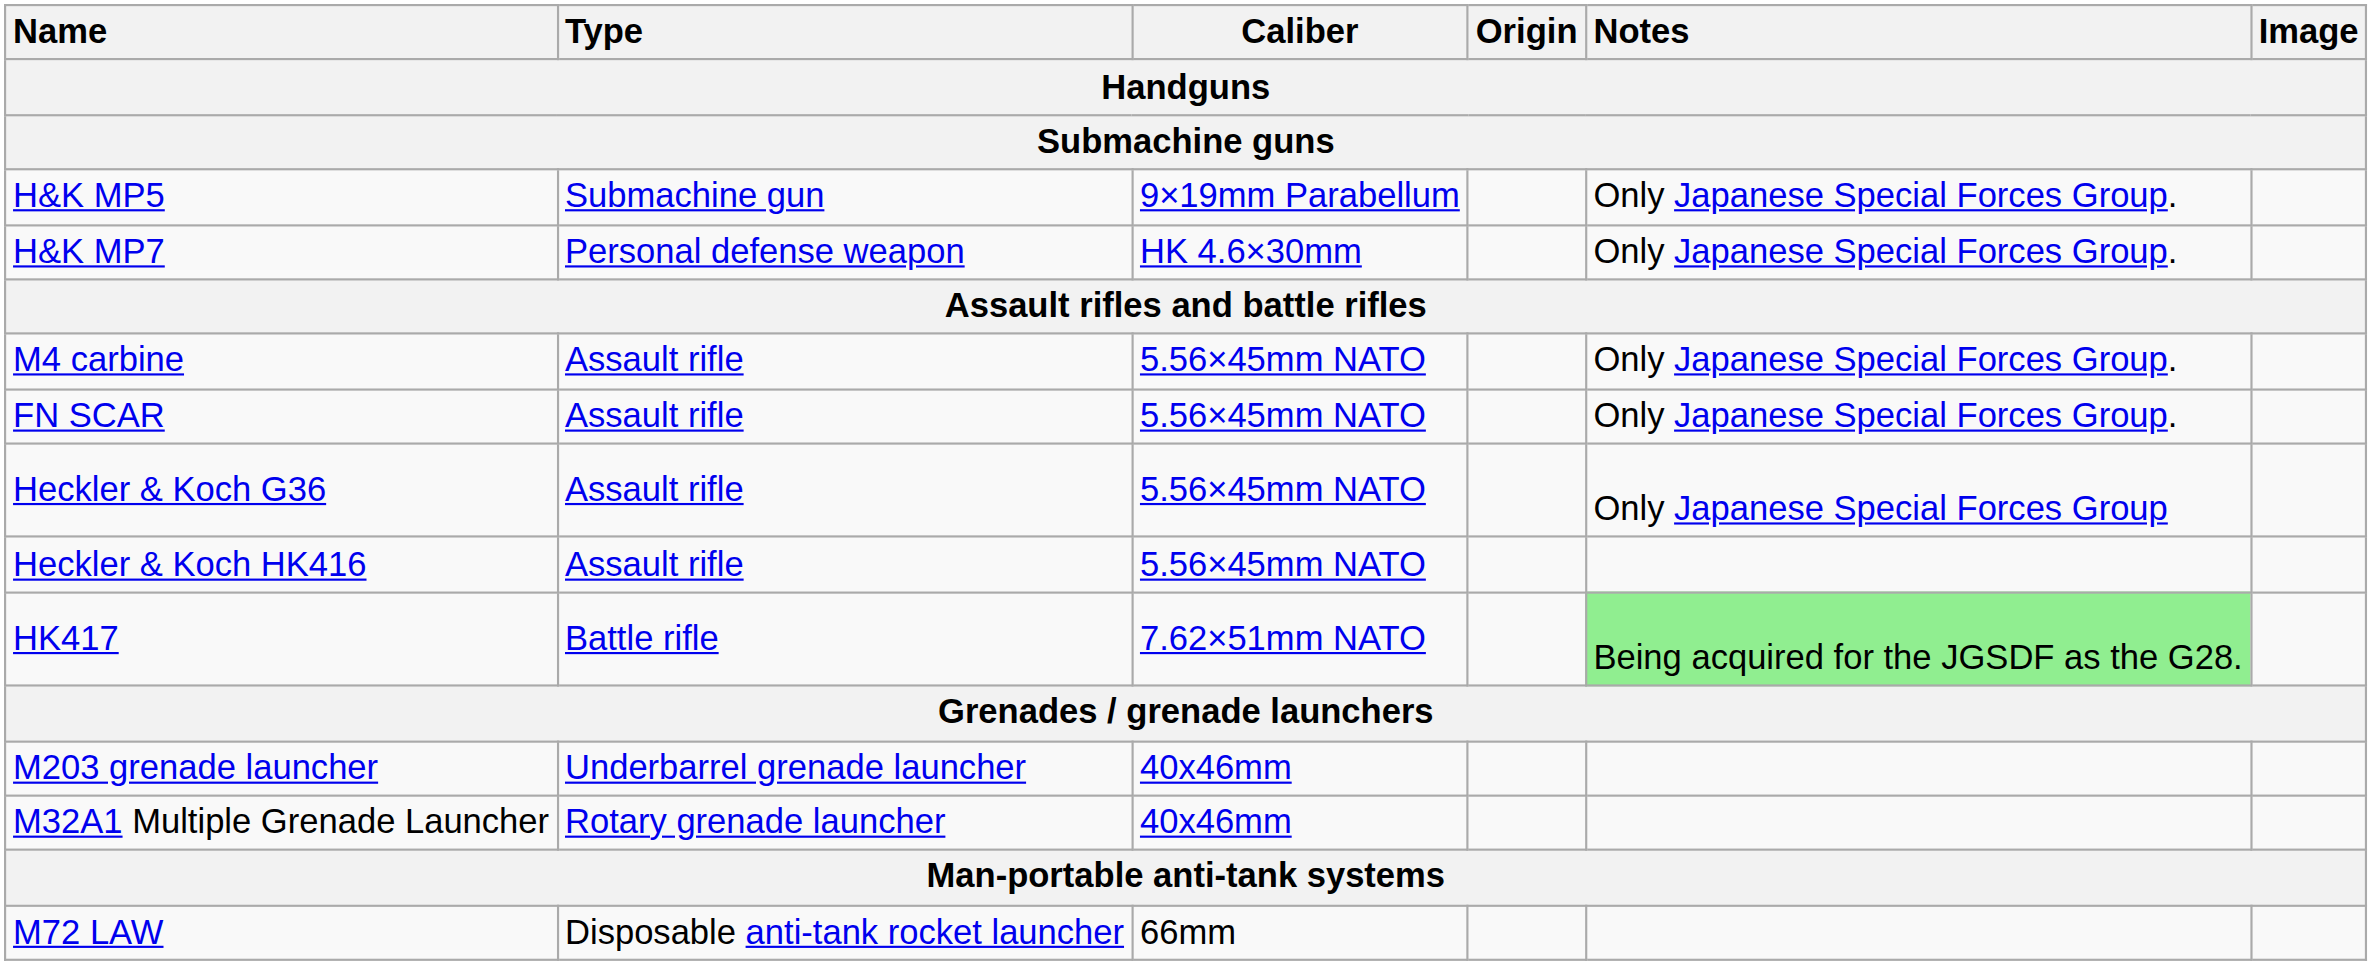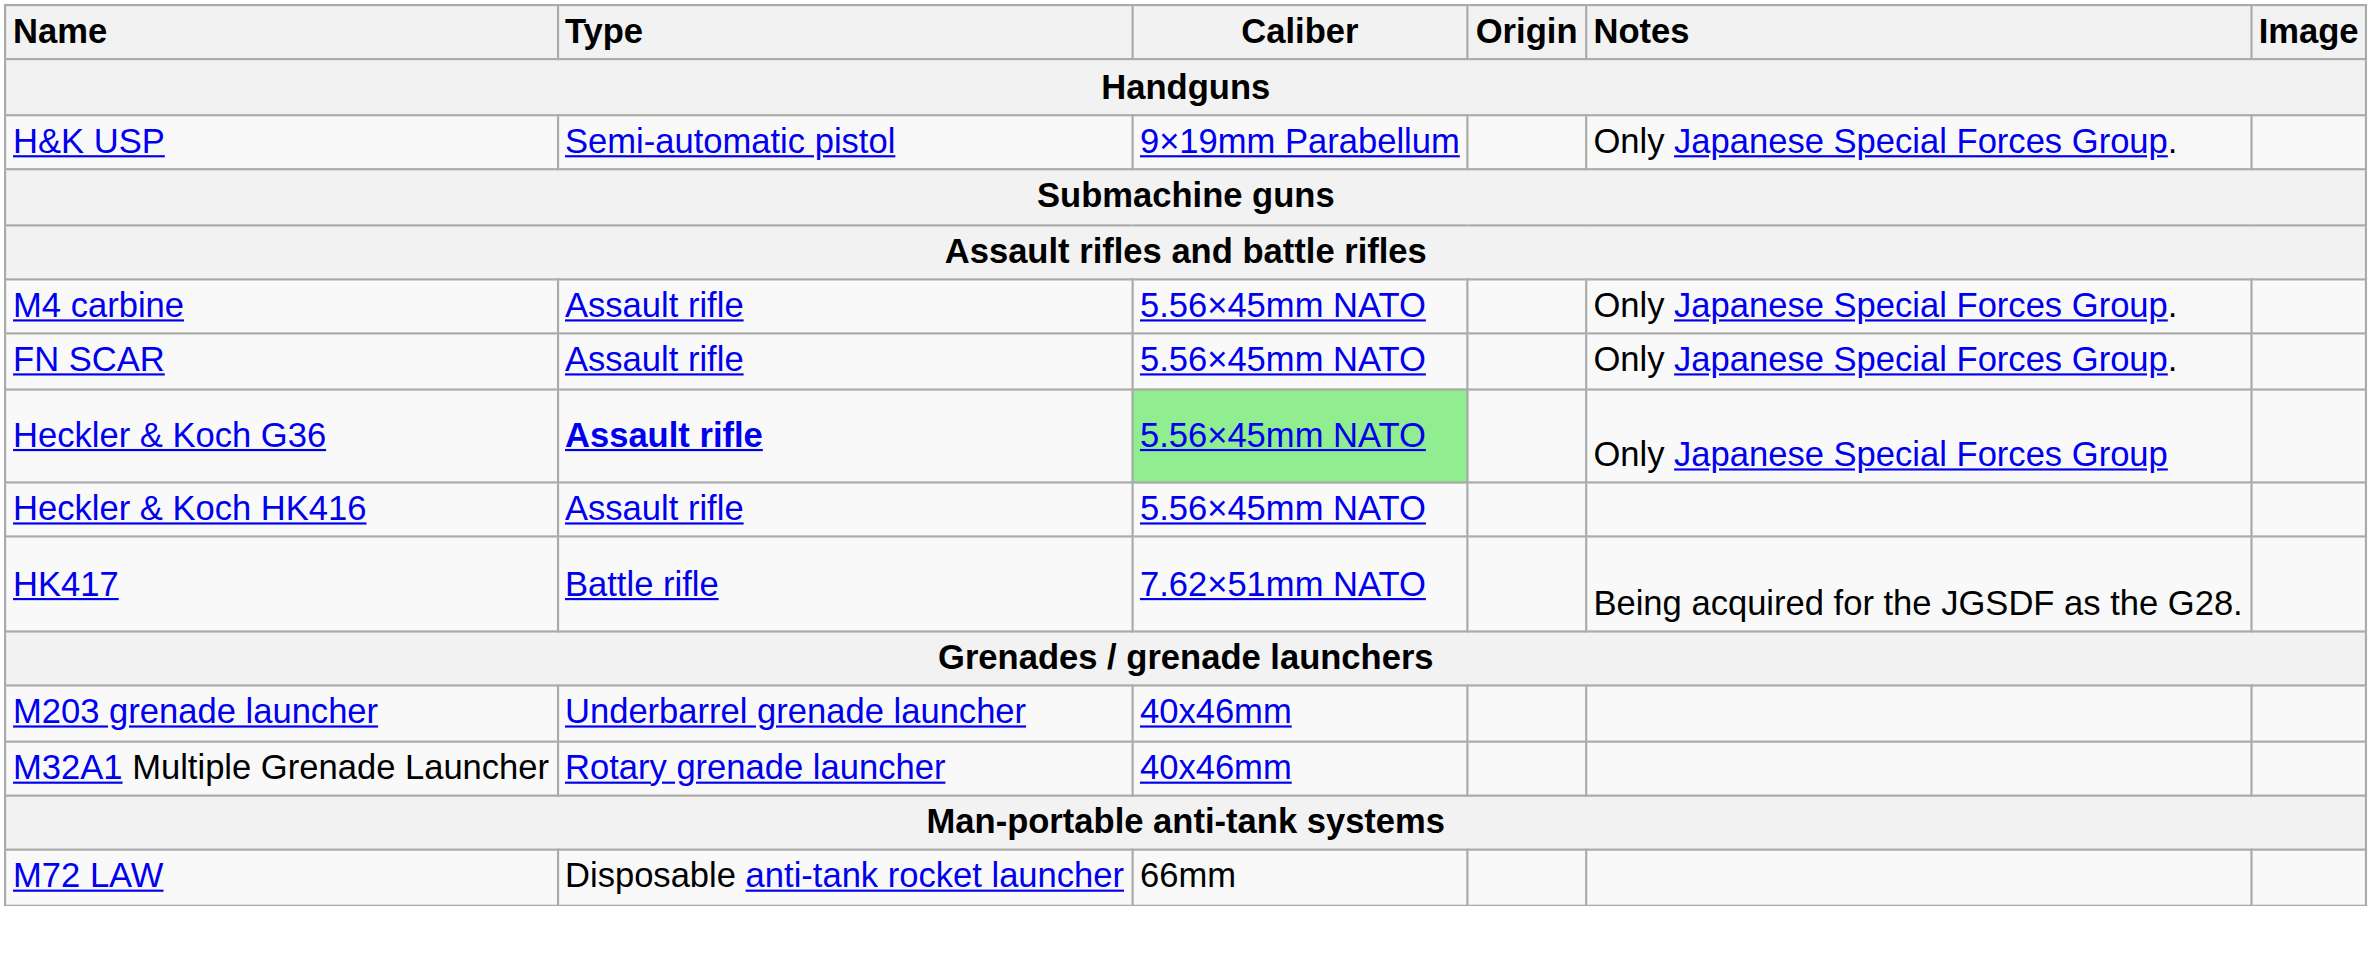+ row: (89, 141)
- row: (89, 196)
- row: (89, 251)
(654, 489) normal -> (664, 435) bold
(1283, 489) no background -> (1283, 435) lightgreen background
(1918, 657) lightgreen background -> (1918, 602) no background
